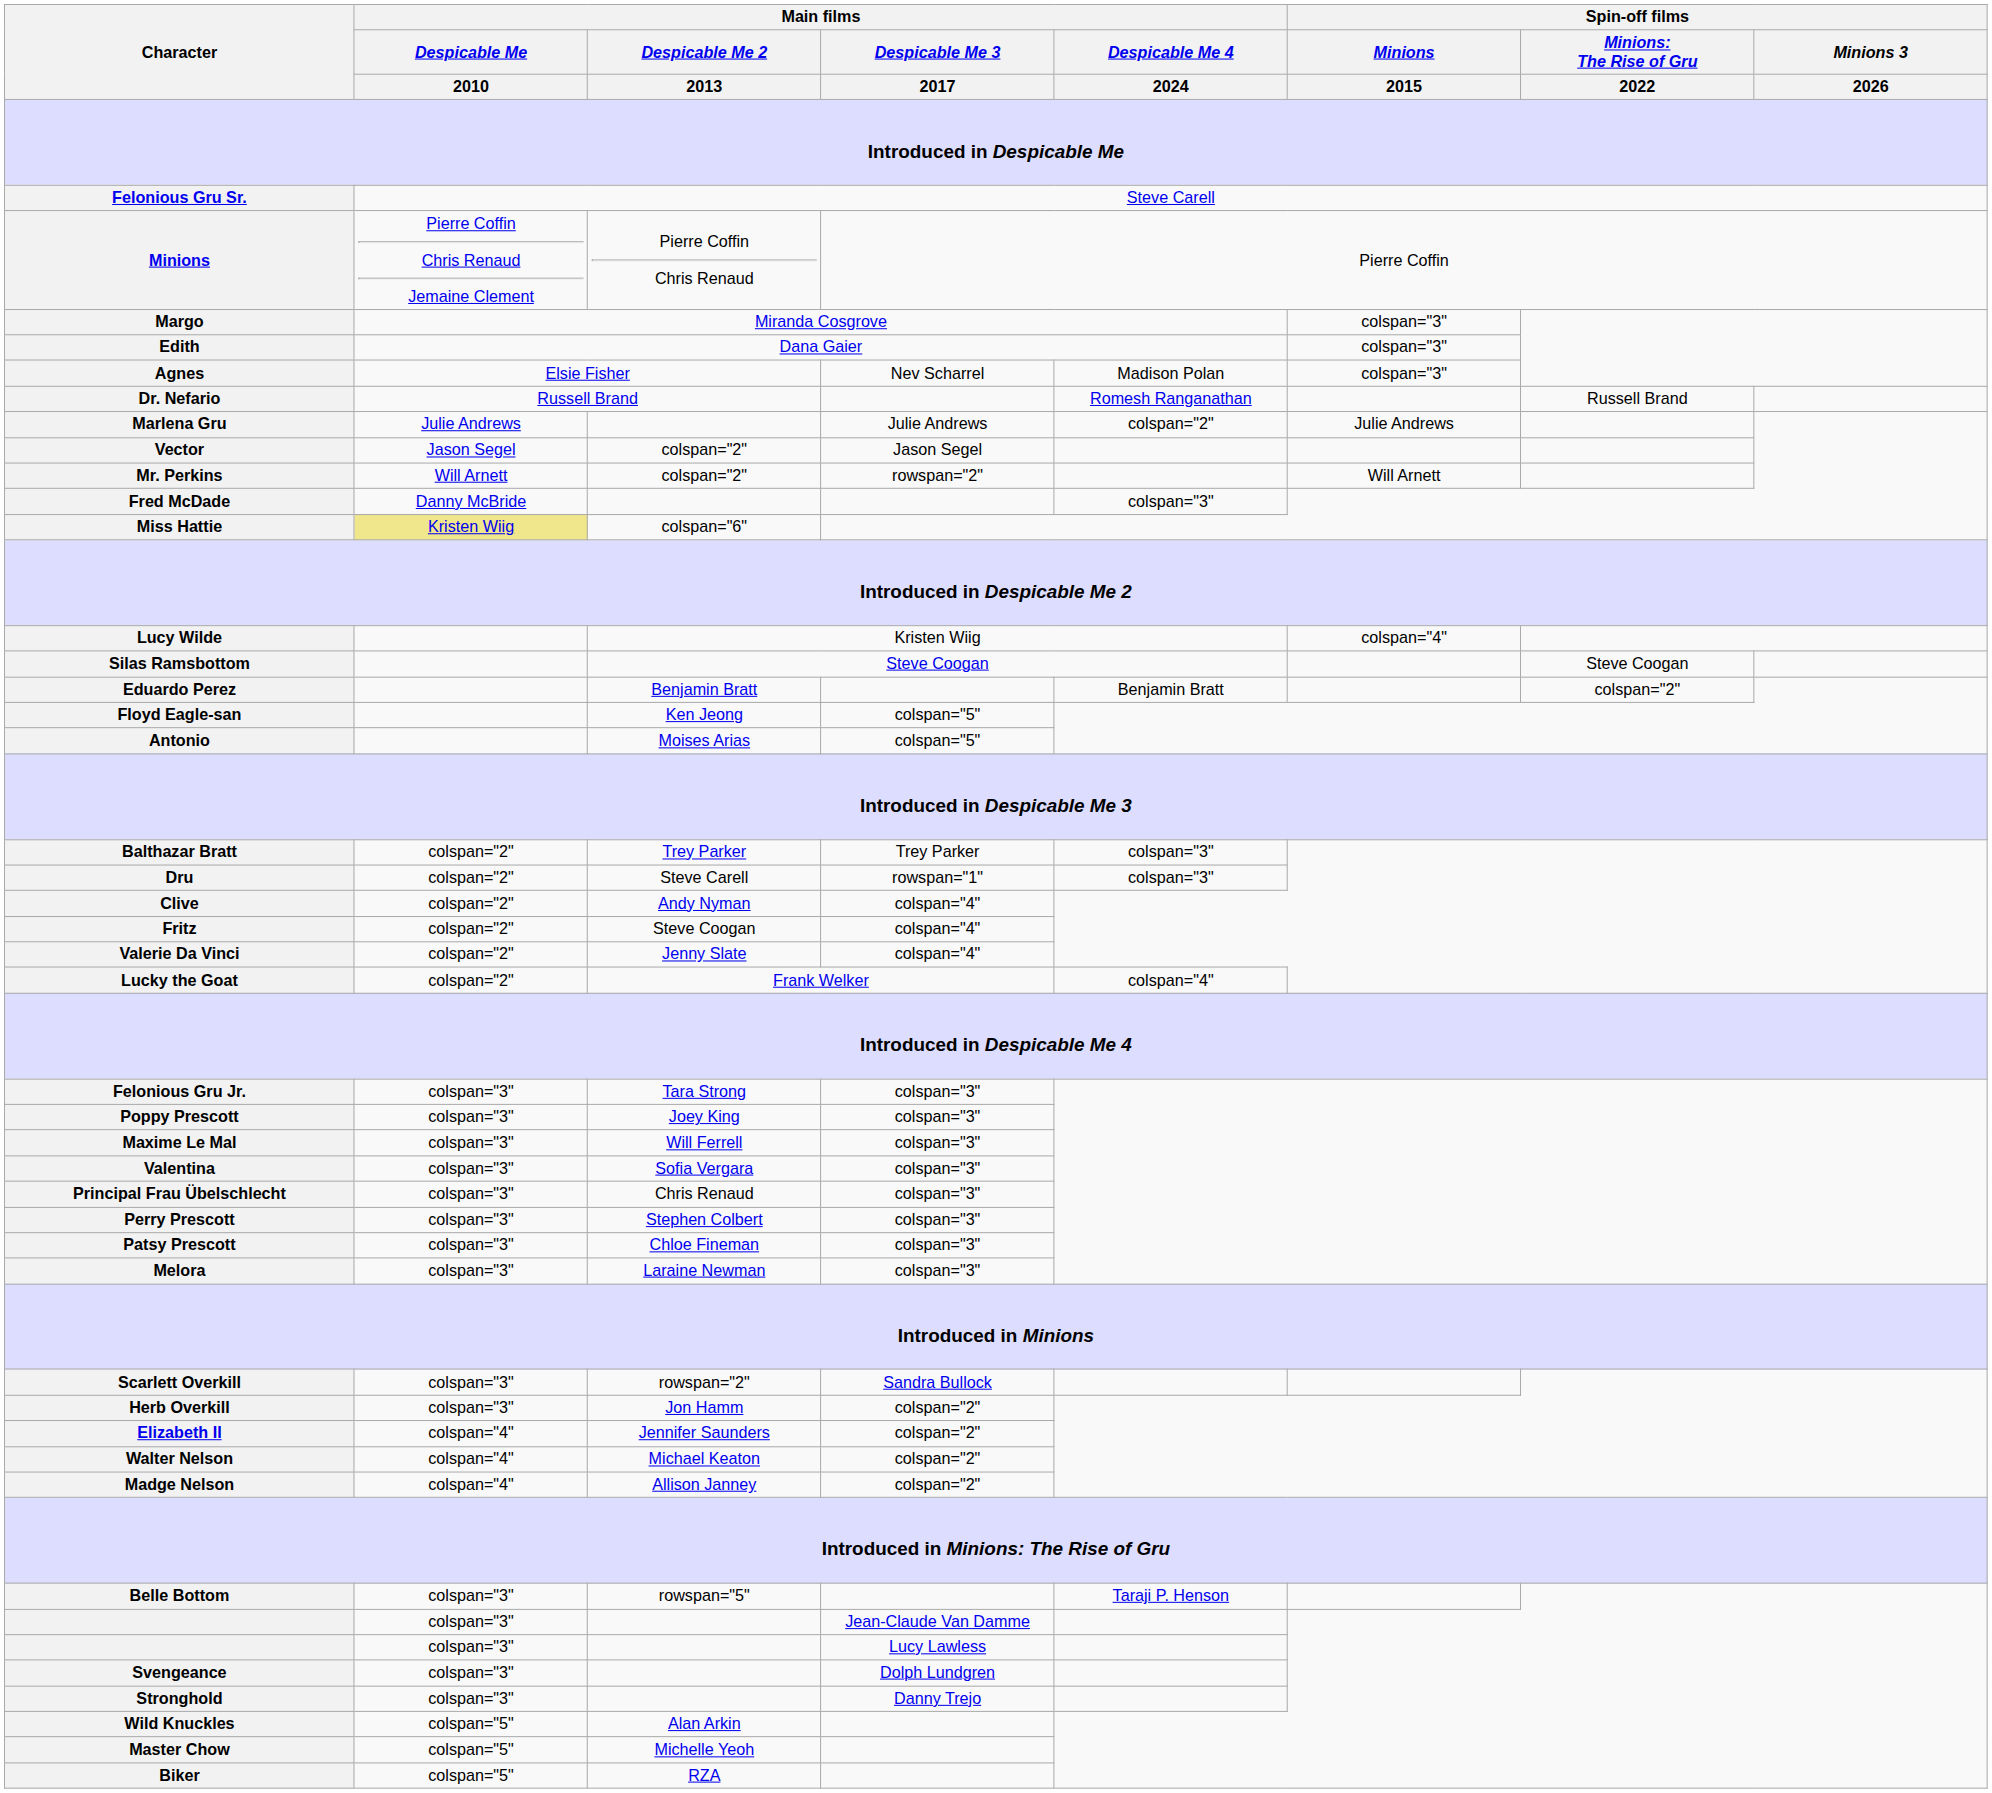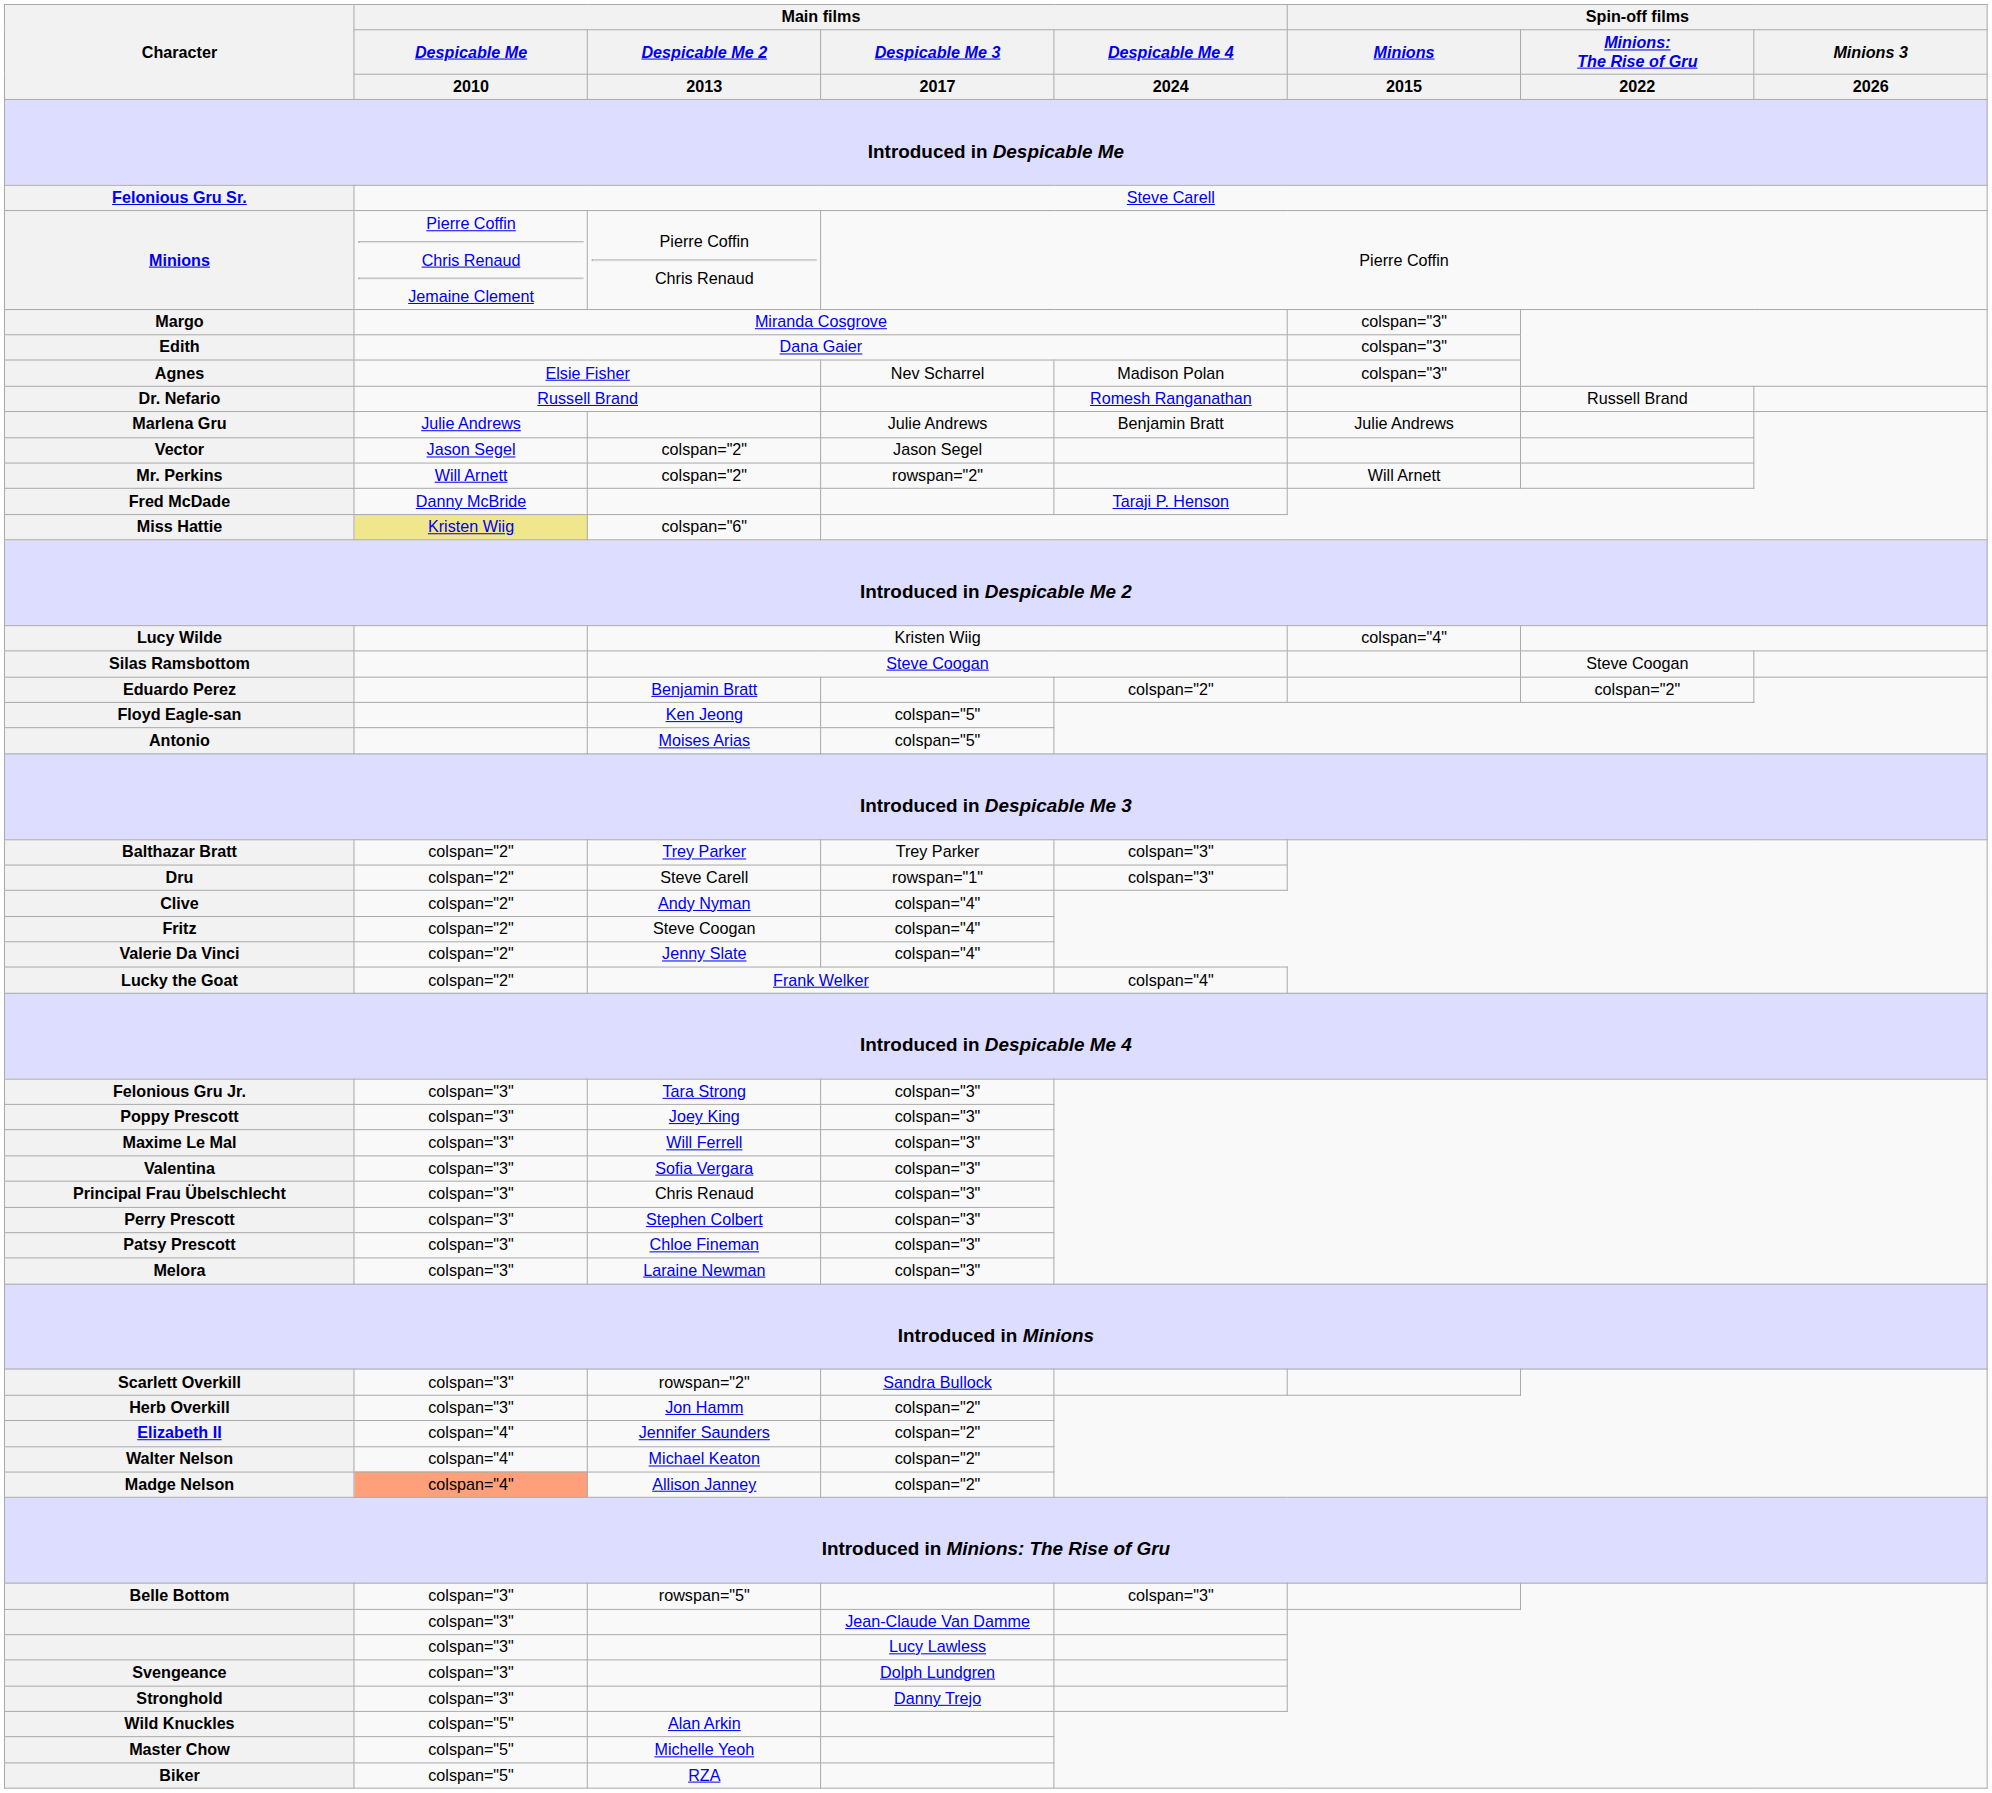(1171, 424) colspan="2" -> (1171, 424) Benjamin Bratt
(1171, 501) colspan="3" -> (1171, 501) Taraji P. Henson
(1171, 689) Benjamin Bratt -> (1171, 689) colspan="2"
(471, 1484) no background -> (471, 1484) lightsalmon background
(1171, 1596) Taraji P. Henson -> (1171, 1596) colspan="3"
